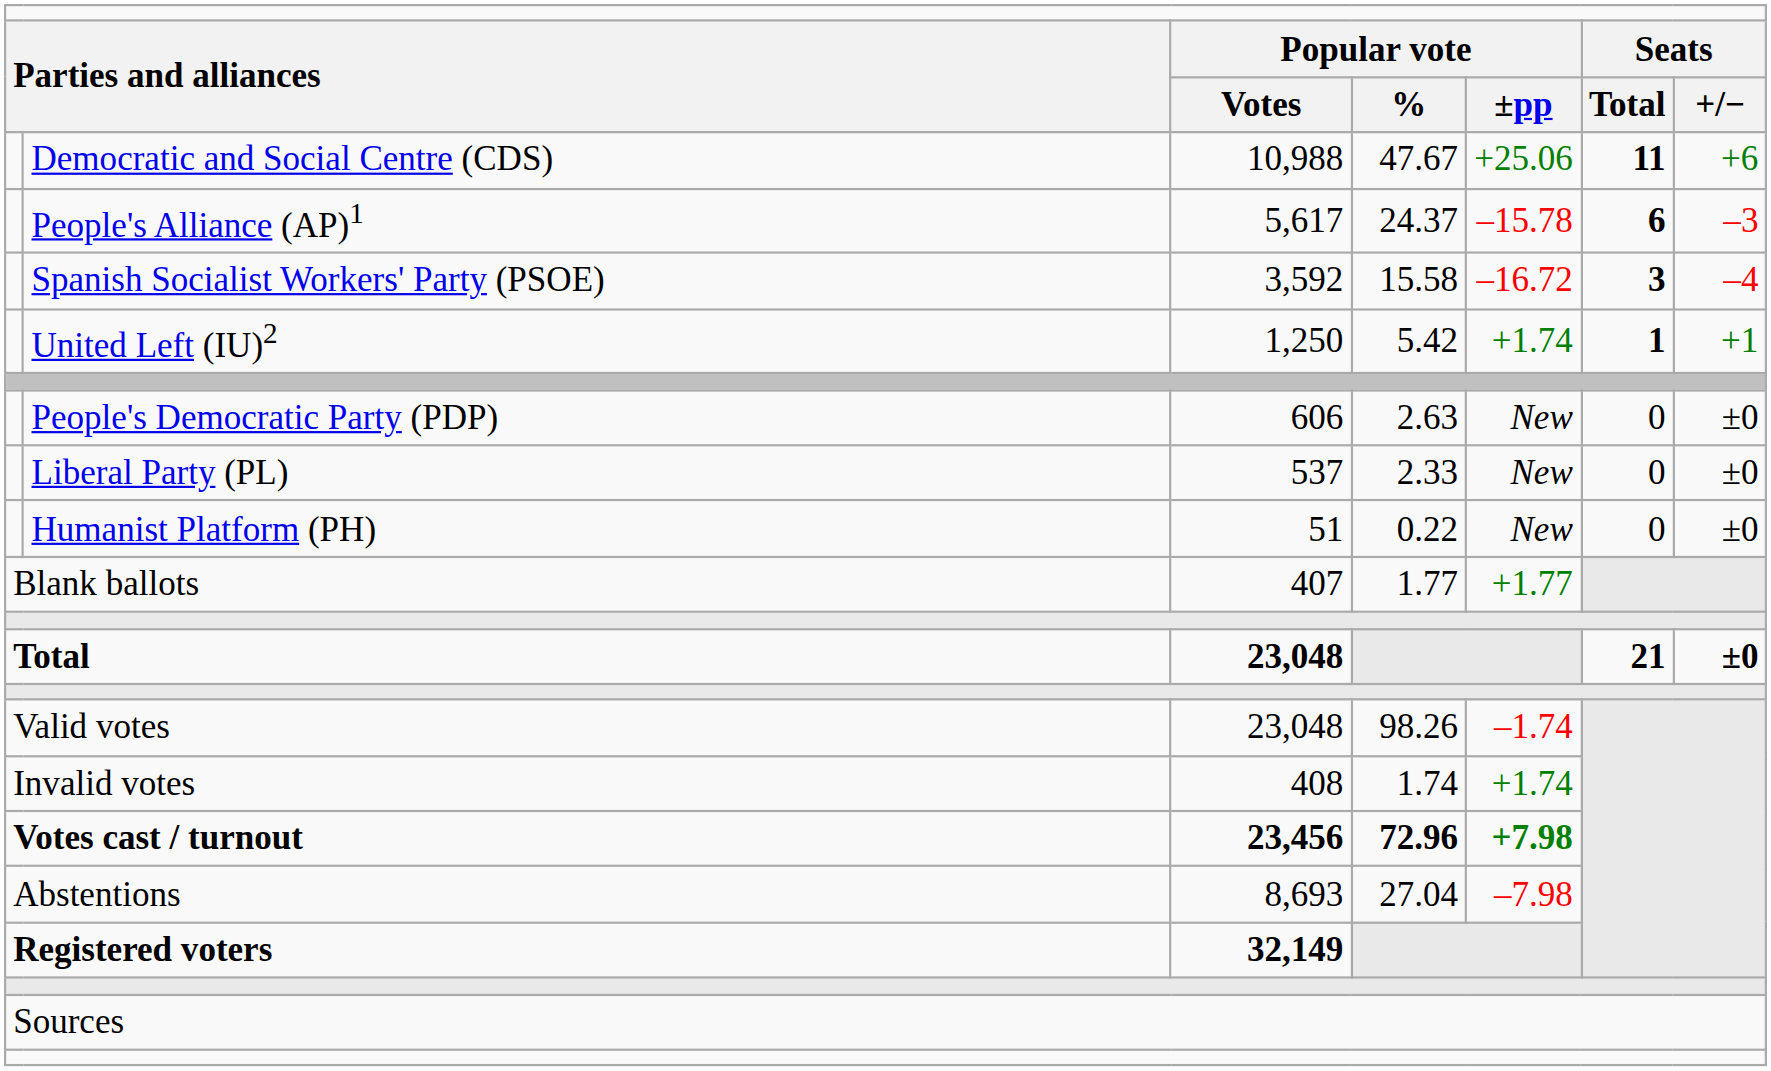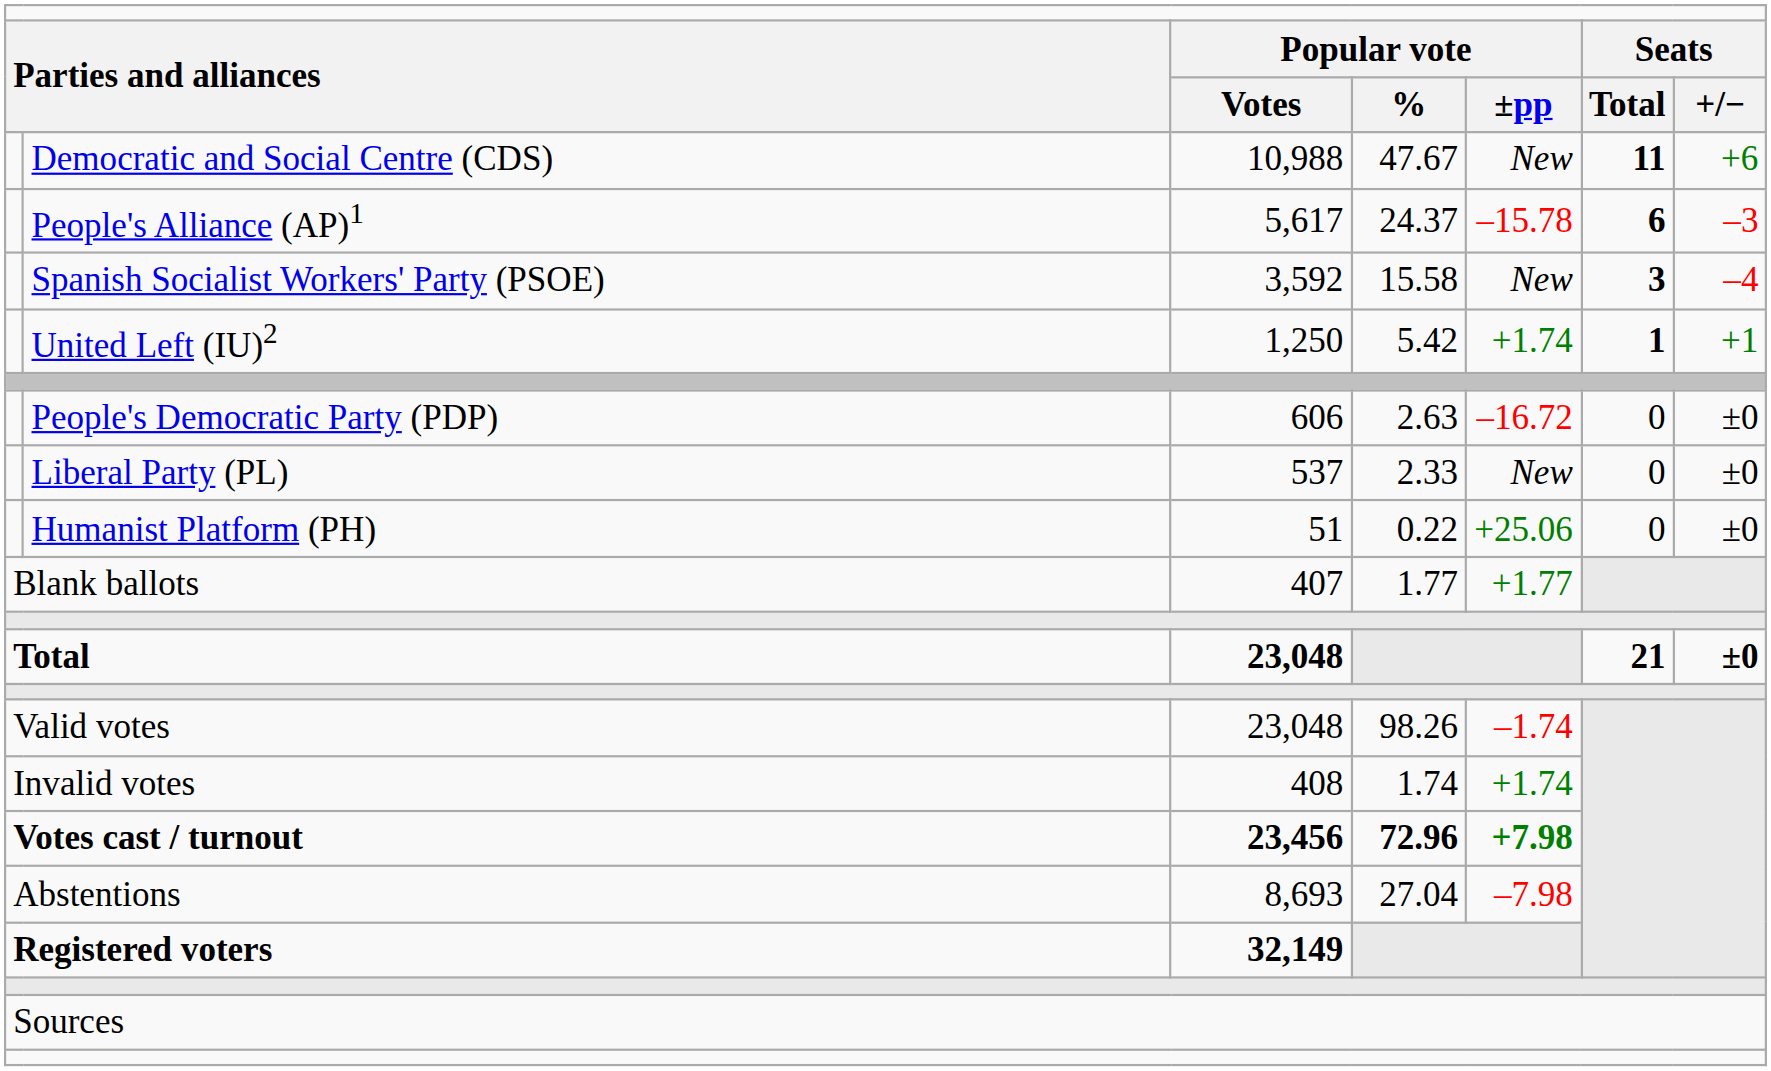(1523, 159) +25.06 -> (1542, 159) New
(1525, 280) –16.72 -> (1542, 280) New
(1542, 416) New -> (1525, 416) –16.72
(1542, 528) New -> (1523, 528) +25.06
